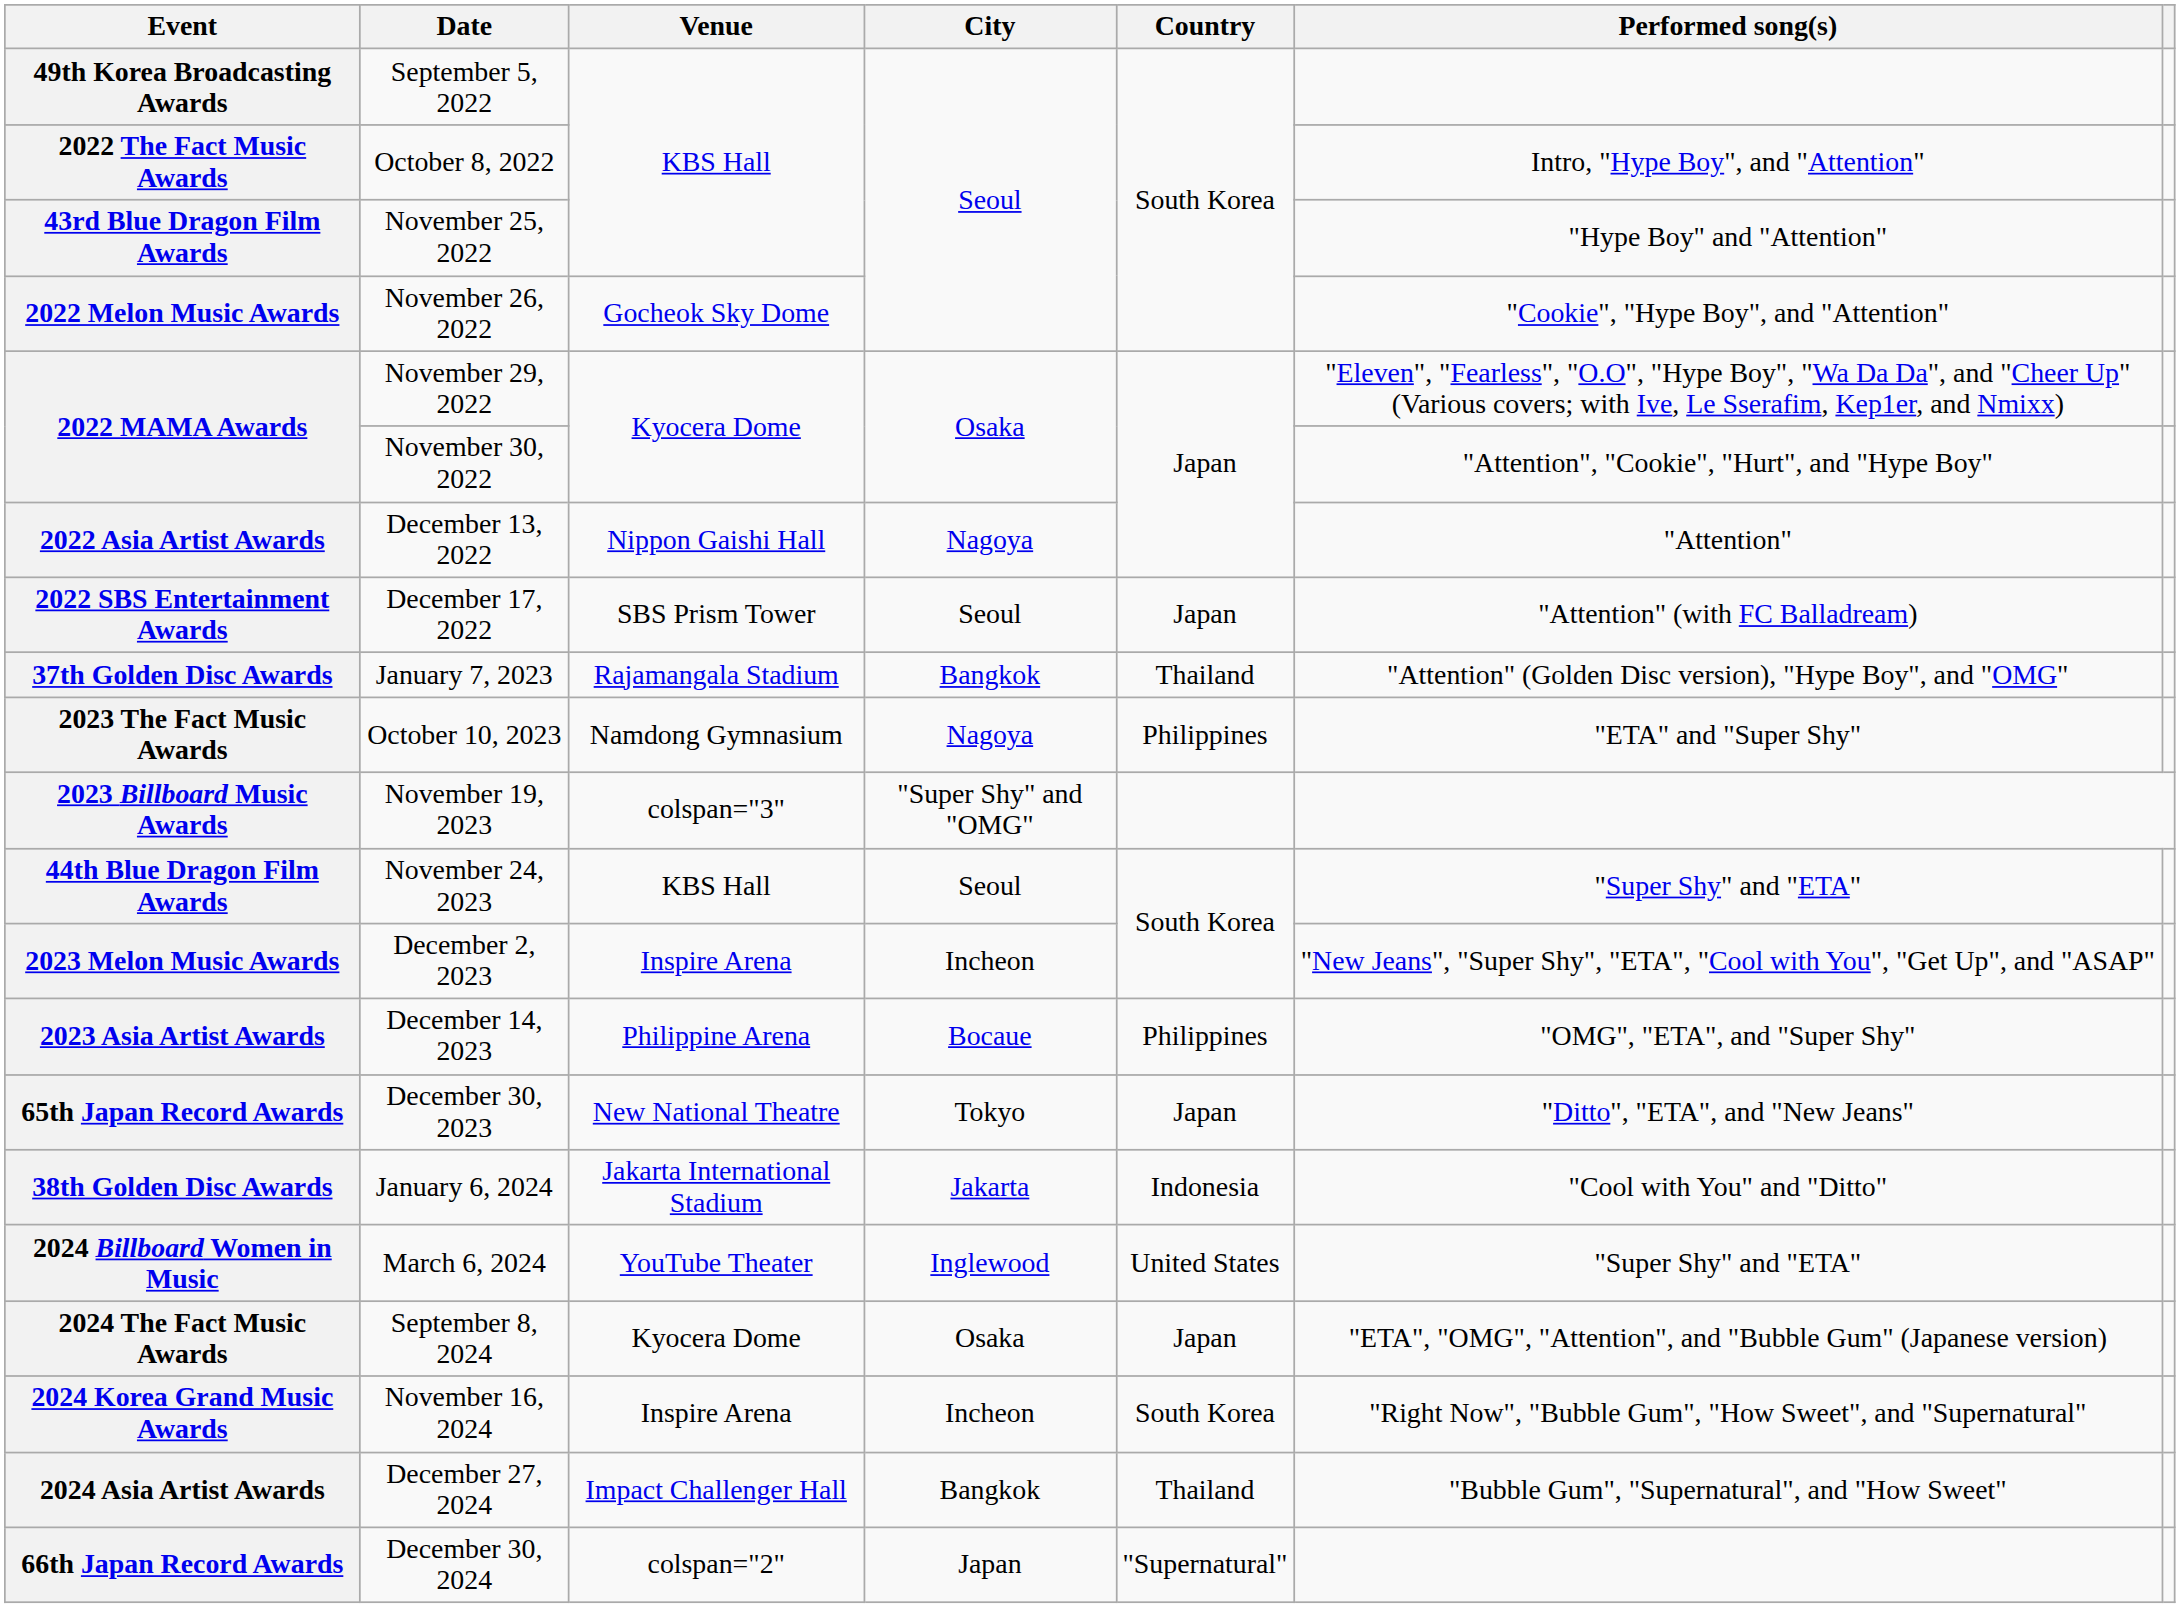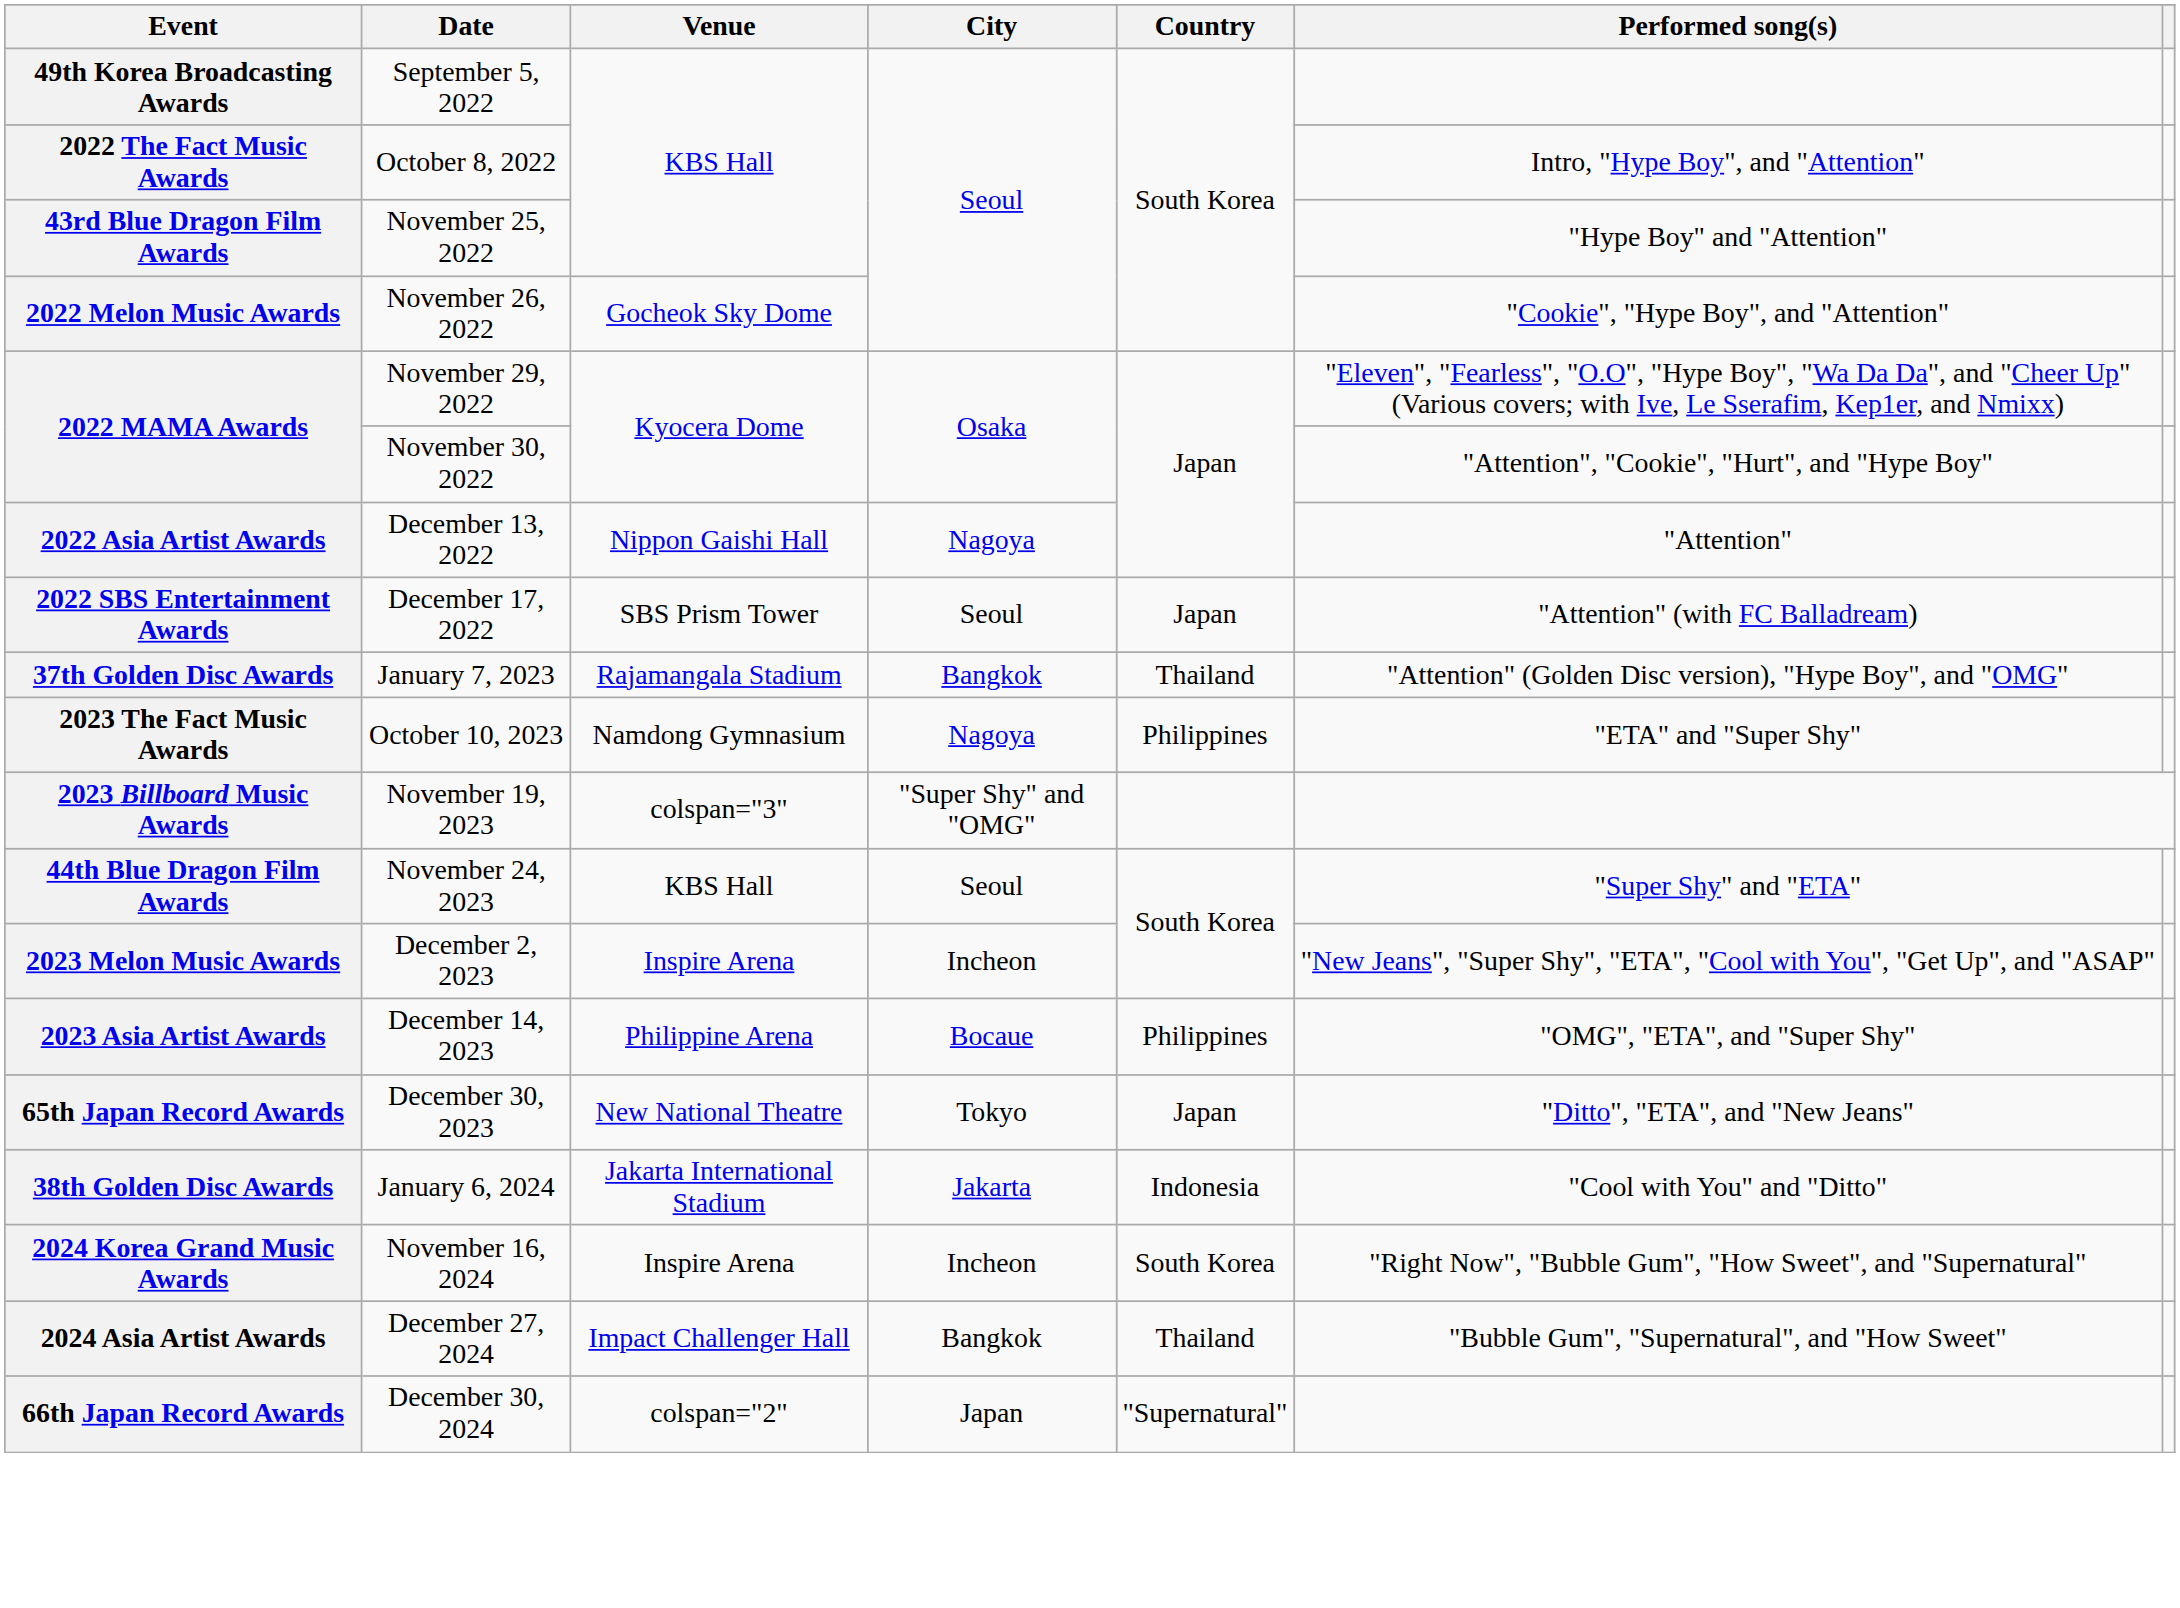- row: (182, 1262)
- row: (182, 1338)
